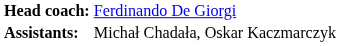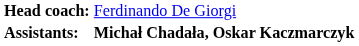(215, 33) normal -> (224, 33) bold
